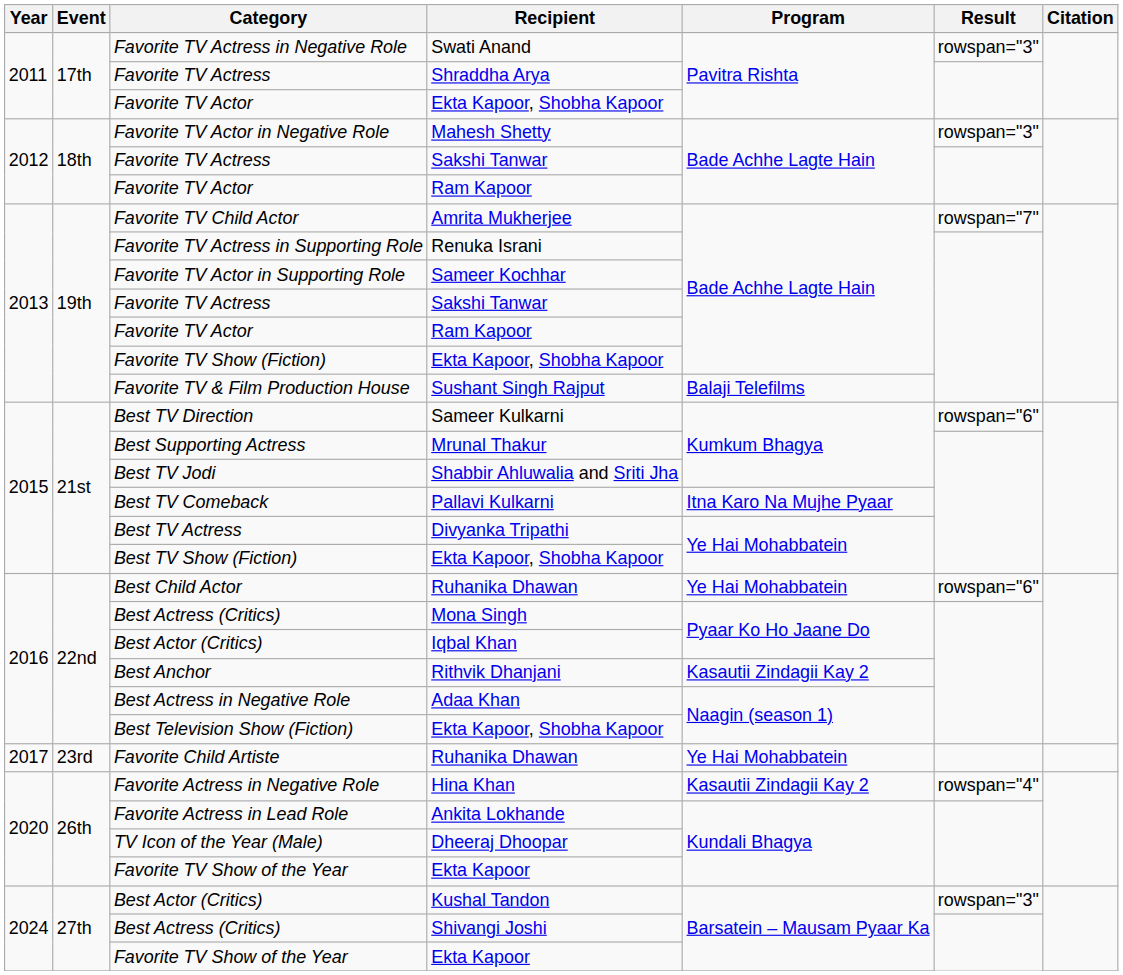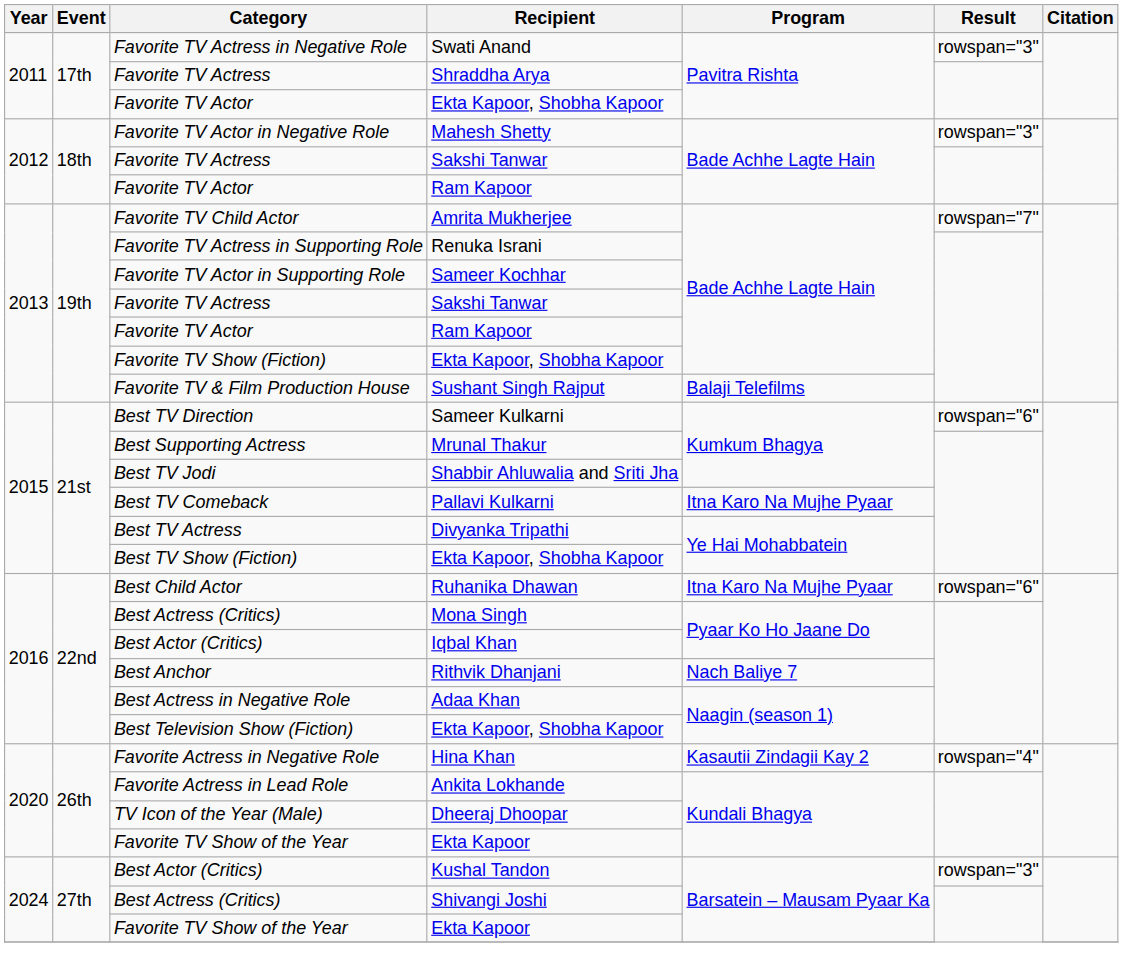(767, 587) Ye Hai Mohabbatein -> (790, 587) Itna Karo Na Mujhe Pyaar
(778, 672) Kasautii Zindagii Kay 2 -> (742, 672) Nach Baliye 7
- row: (29, 757)
